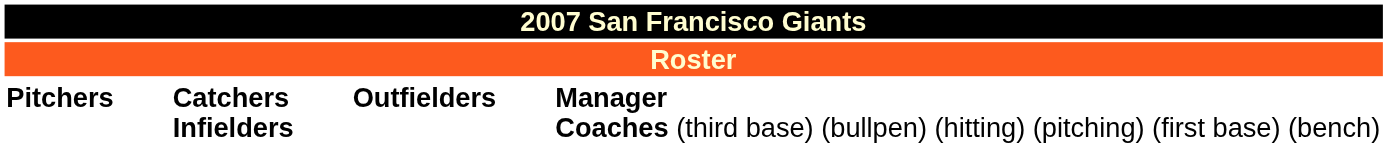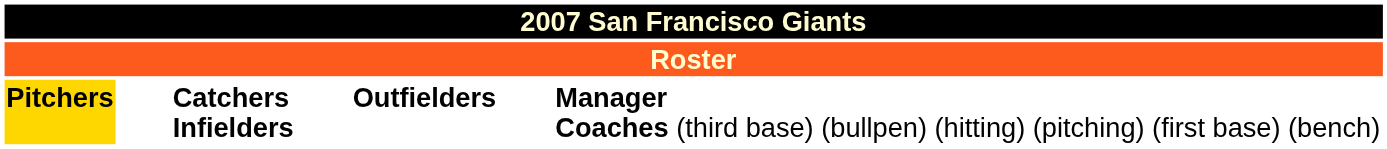(60, 97) no background -> (60, 97) gold background
